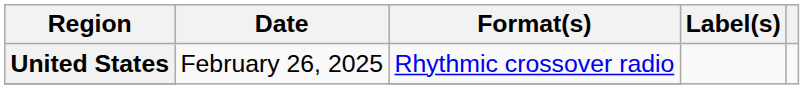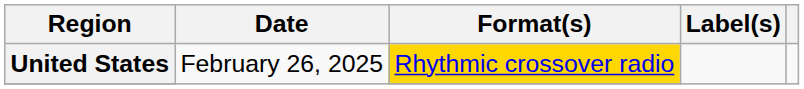(534, 63) no background -> (534, 63) gold background
